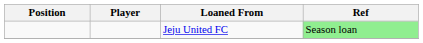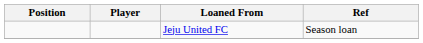(331, 30) lightgreen background -> (331, 30) no background
